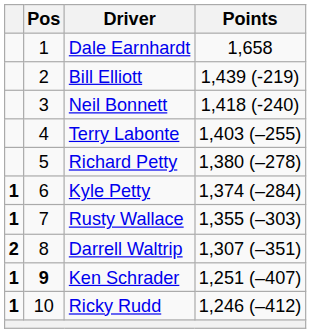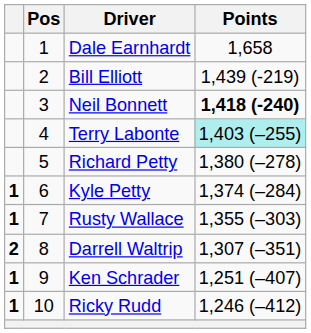(250, 105) normal -> (250, 105) bold
(250, 134) no background -> (250, 134) paleturquoise background
(44, 277) bold -> (44, 277) normal
